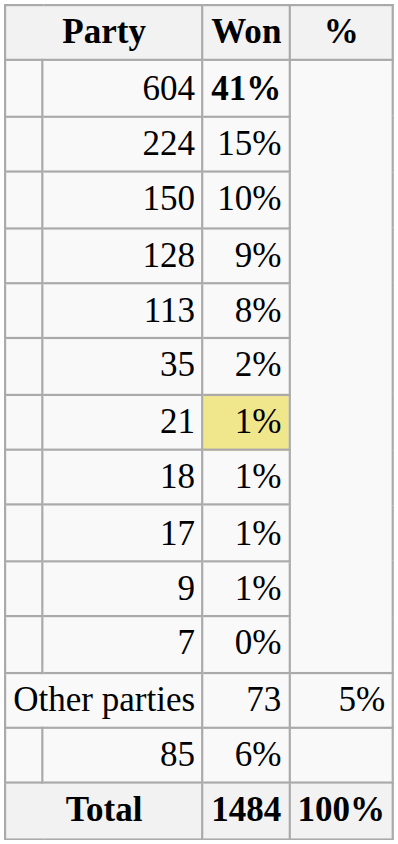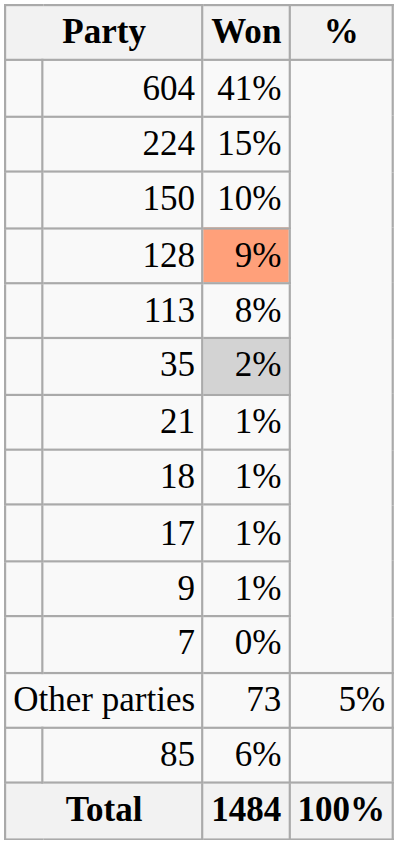(246, 87) bold -> (249, 87) normal
(258, 254) no background -> (258, 254) lightsalmon background
(258, 365) no background -> (258, 365) lightgrey background
(258, 421) khaki background -> (258, 421) no background
